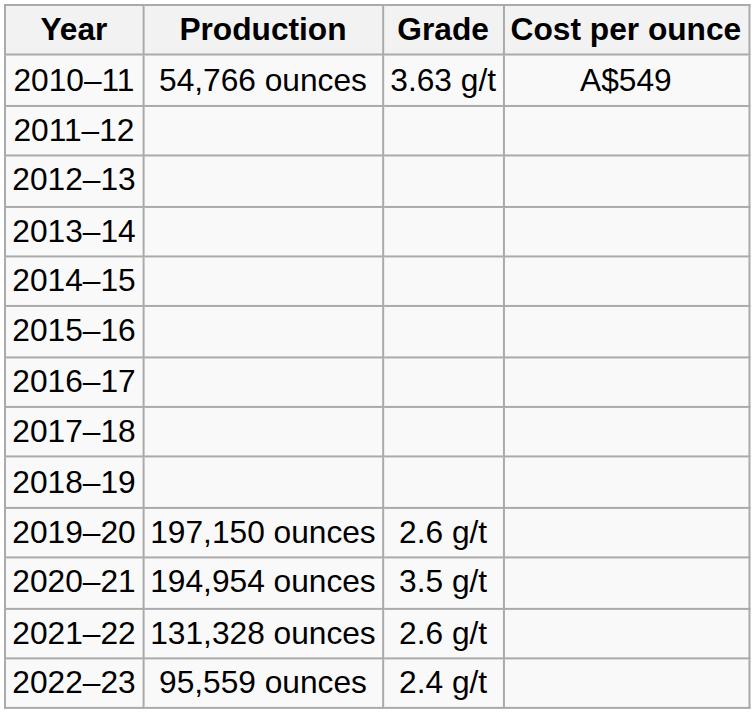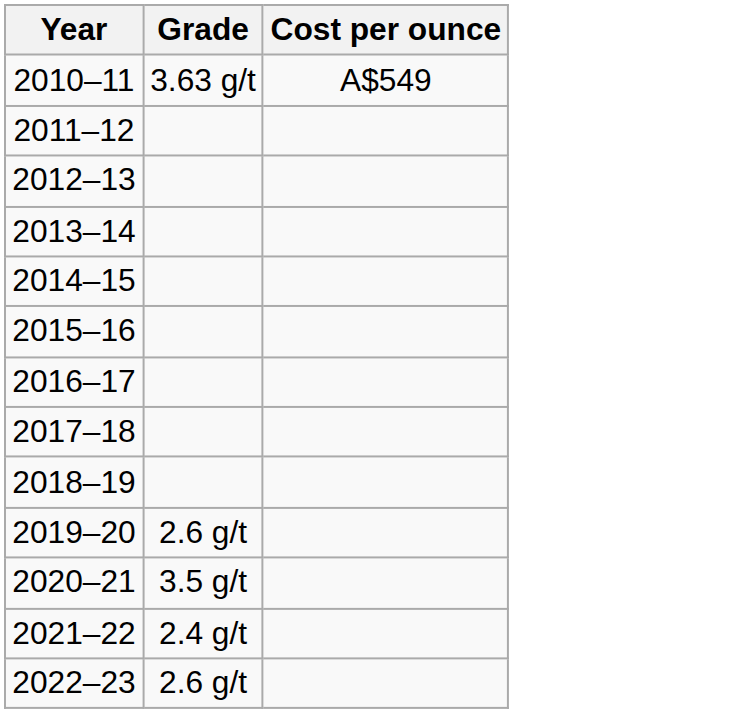- column: (263, 29)
(443, 632) 2.6 g/t -> (203, 632) 2.4 g/t
(443, 682) 2.4 g/t -> (203, 682) 2.6 g/t
